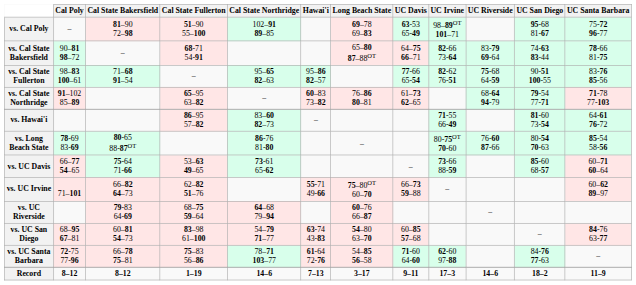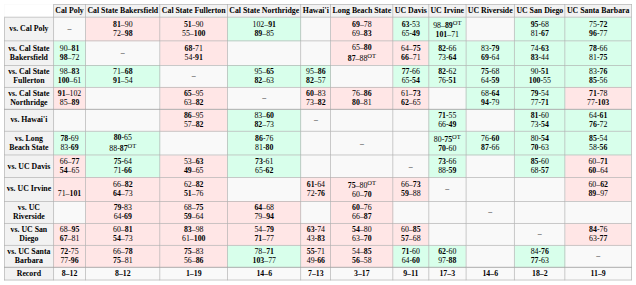(316, 189) 55-71 49-66 -> (316, 189) 61-64 72-76
(316, 256) 61-64 72-76 -> (316, 256) 55-71 49-66
